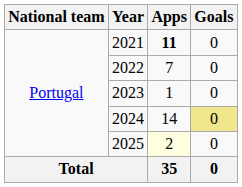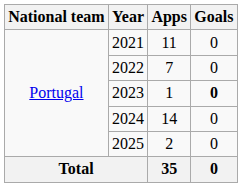(169, 42) bold -> (169, 42) normal
(214, 93) normal -> (214, 93) bold
(214, 118) khaki background -> (214, 118) no background
(169, 144) lightyellow background -> (169, 144) no background
